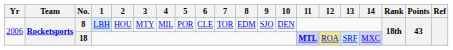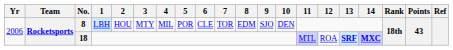(308, 38) bold -> (307, 38) normal
(330, 38) khaki background -> (329, 38) no background
(350, 38) normal -> (349, 38) bold
(371, 38) normal -> (371, 38) bold
